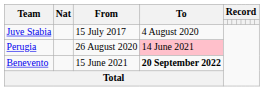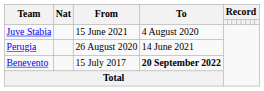(101, 32) 15 July 2017 -> (101, 32) 15 June 2021
(168, 47) pink background -> (168, 47) no background
(101, 63) 15 June 2021 -> (101, 63) 15 July 2017
